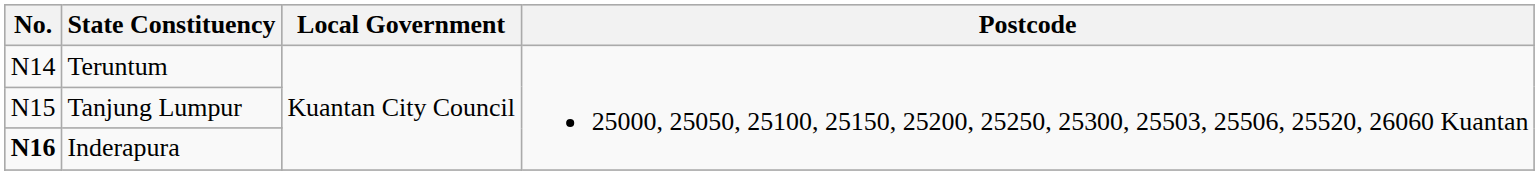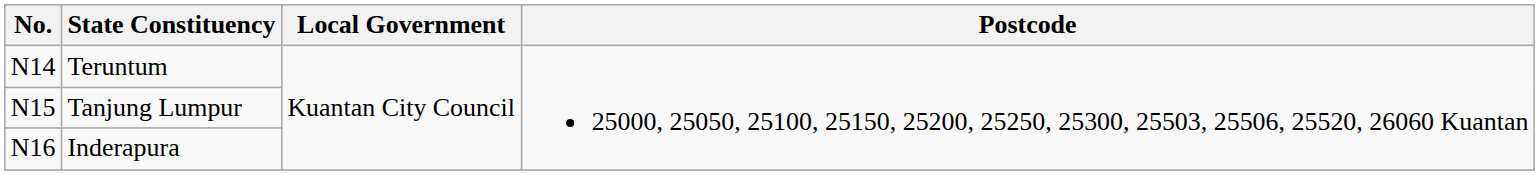(33, 148) bold -> (33, 148) normal
